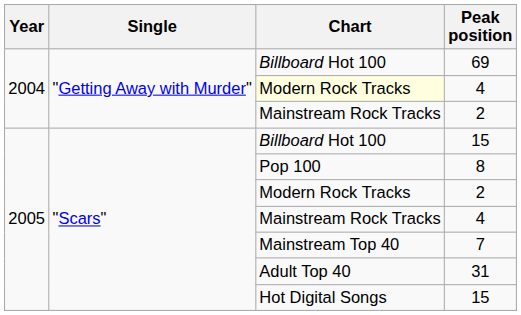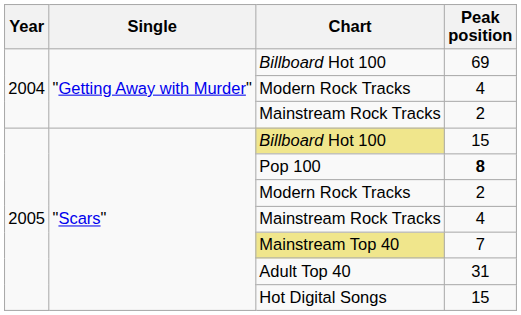(335, 88) lightyellow background -> (335, 88) no background
(323, 140) no background -> (323, 140) khaki background
(480, 166) normal -> (480, 166) bold
(329, 245) no background -> (329, 245) khaki background
